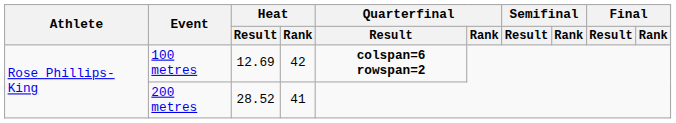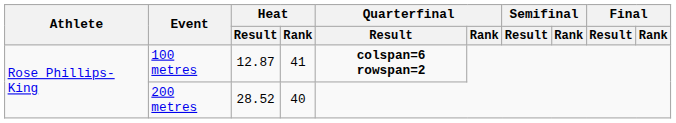(256, 63) 12.69 -> (256, 63) 12.87
(298, 63) 42 -> (298, 63) 41
(298, 100) 41 -> (298, 100) 40
